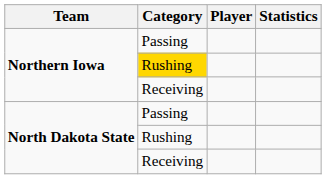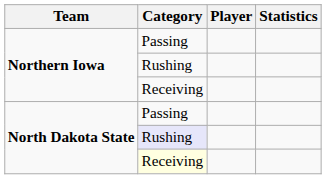(167, 64) gold background -> (167, 64) no background
(167, 137) no background -> (167, 137) lavender background
(172, 161) no background -> (172, 161) lightyellow background
